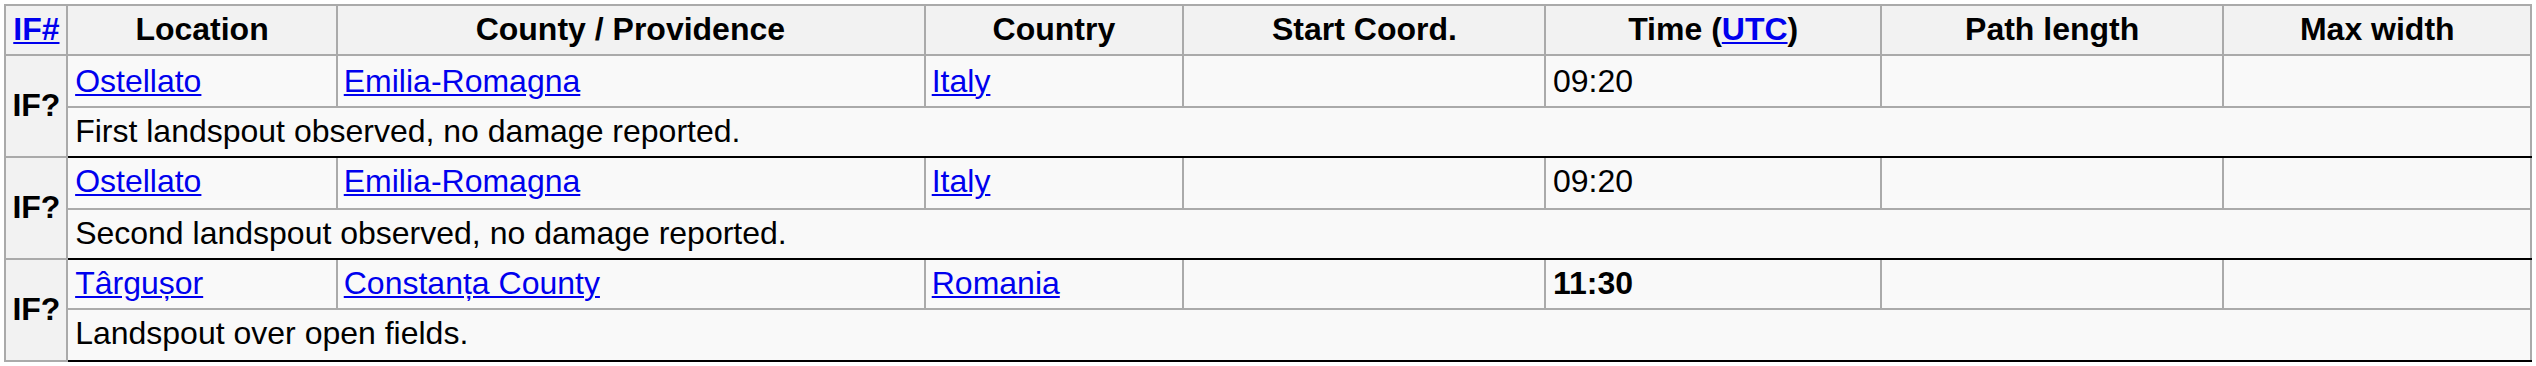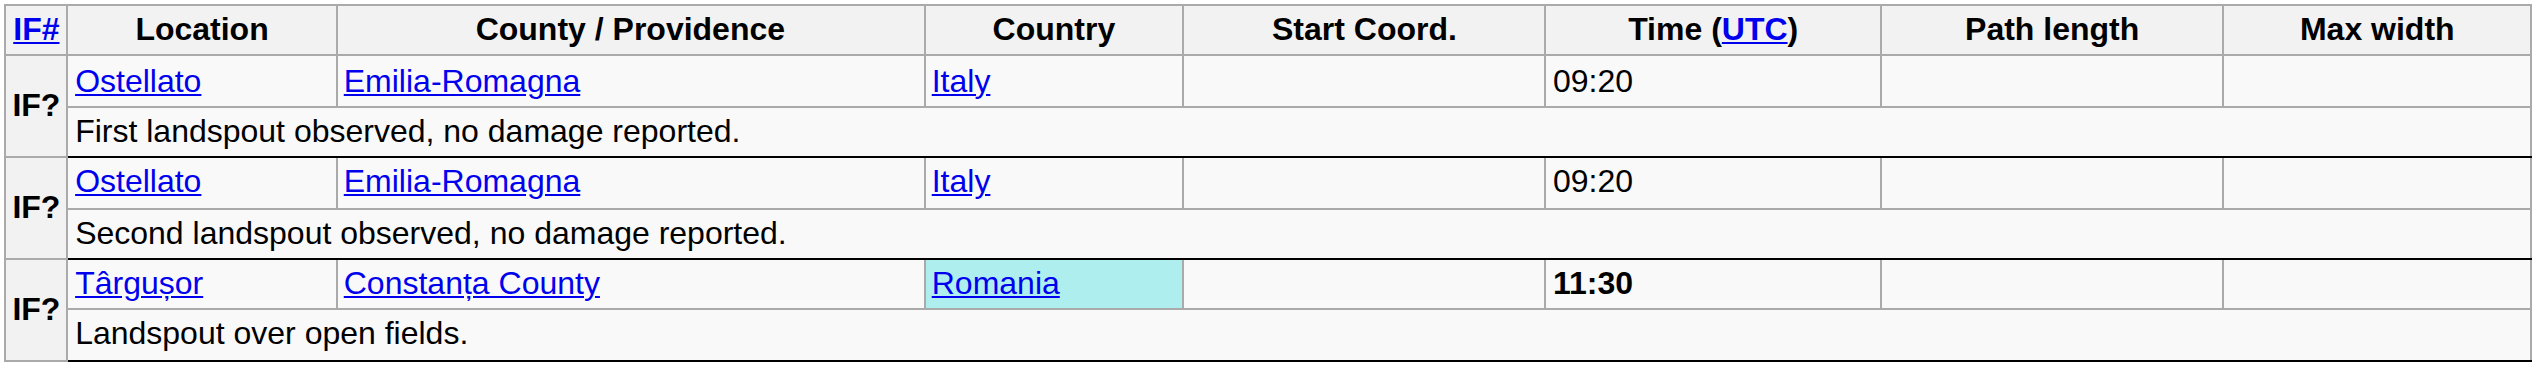(996, 283) no background -> (996, 283) paleturquoise background
